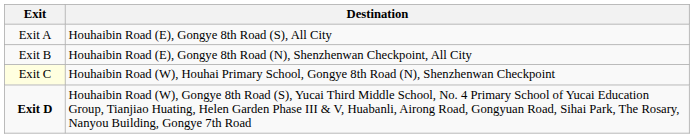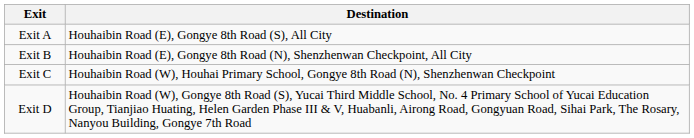(35, 74) lightyellow background -> (35, 74) no background
(35, 108) bold -> (35, 108) normal
